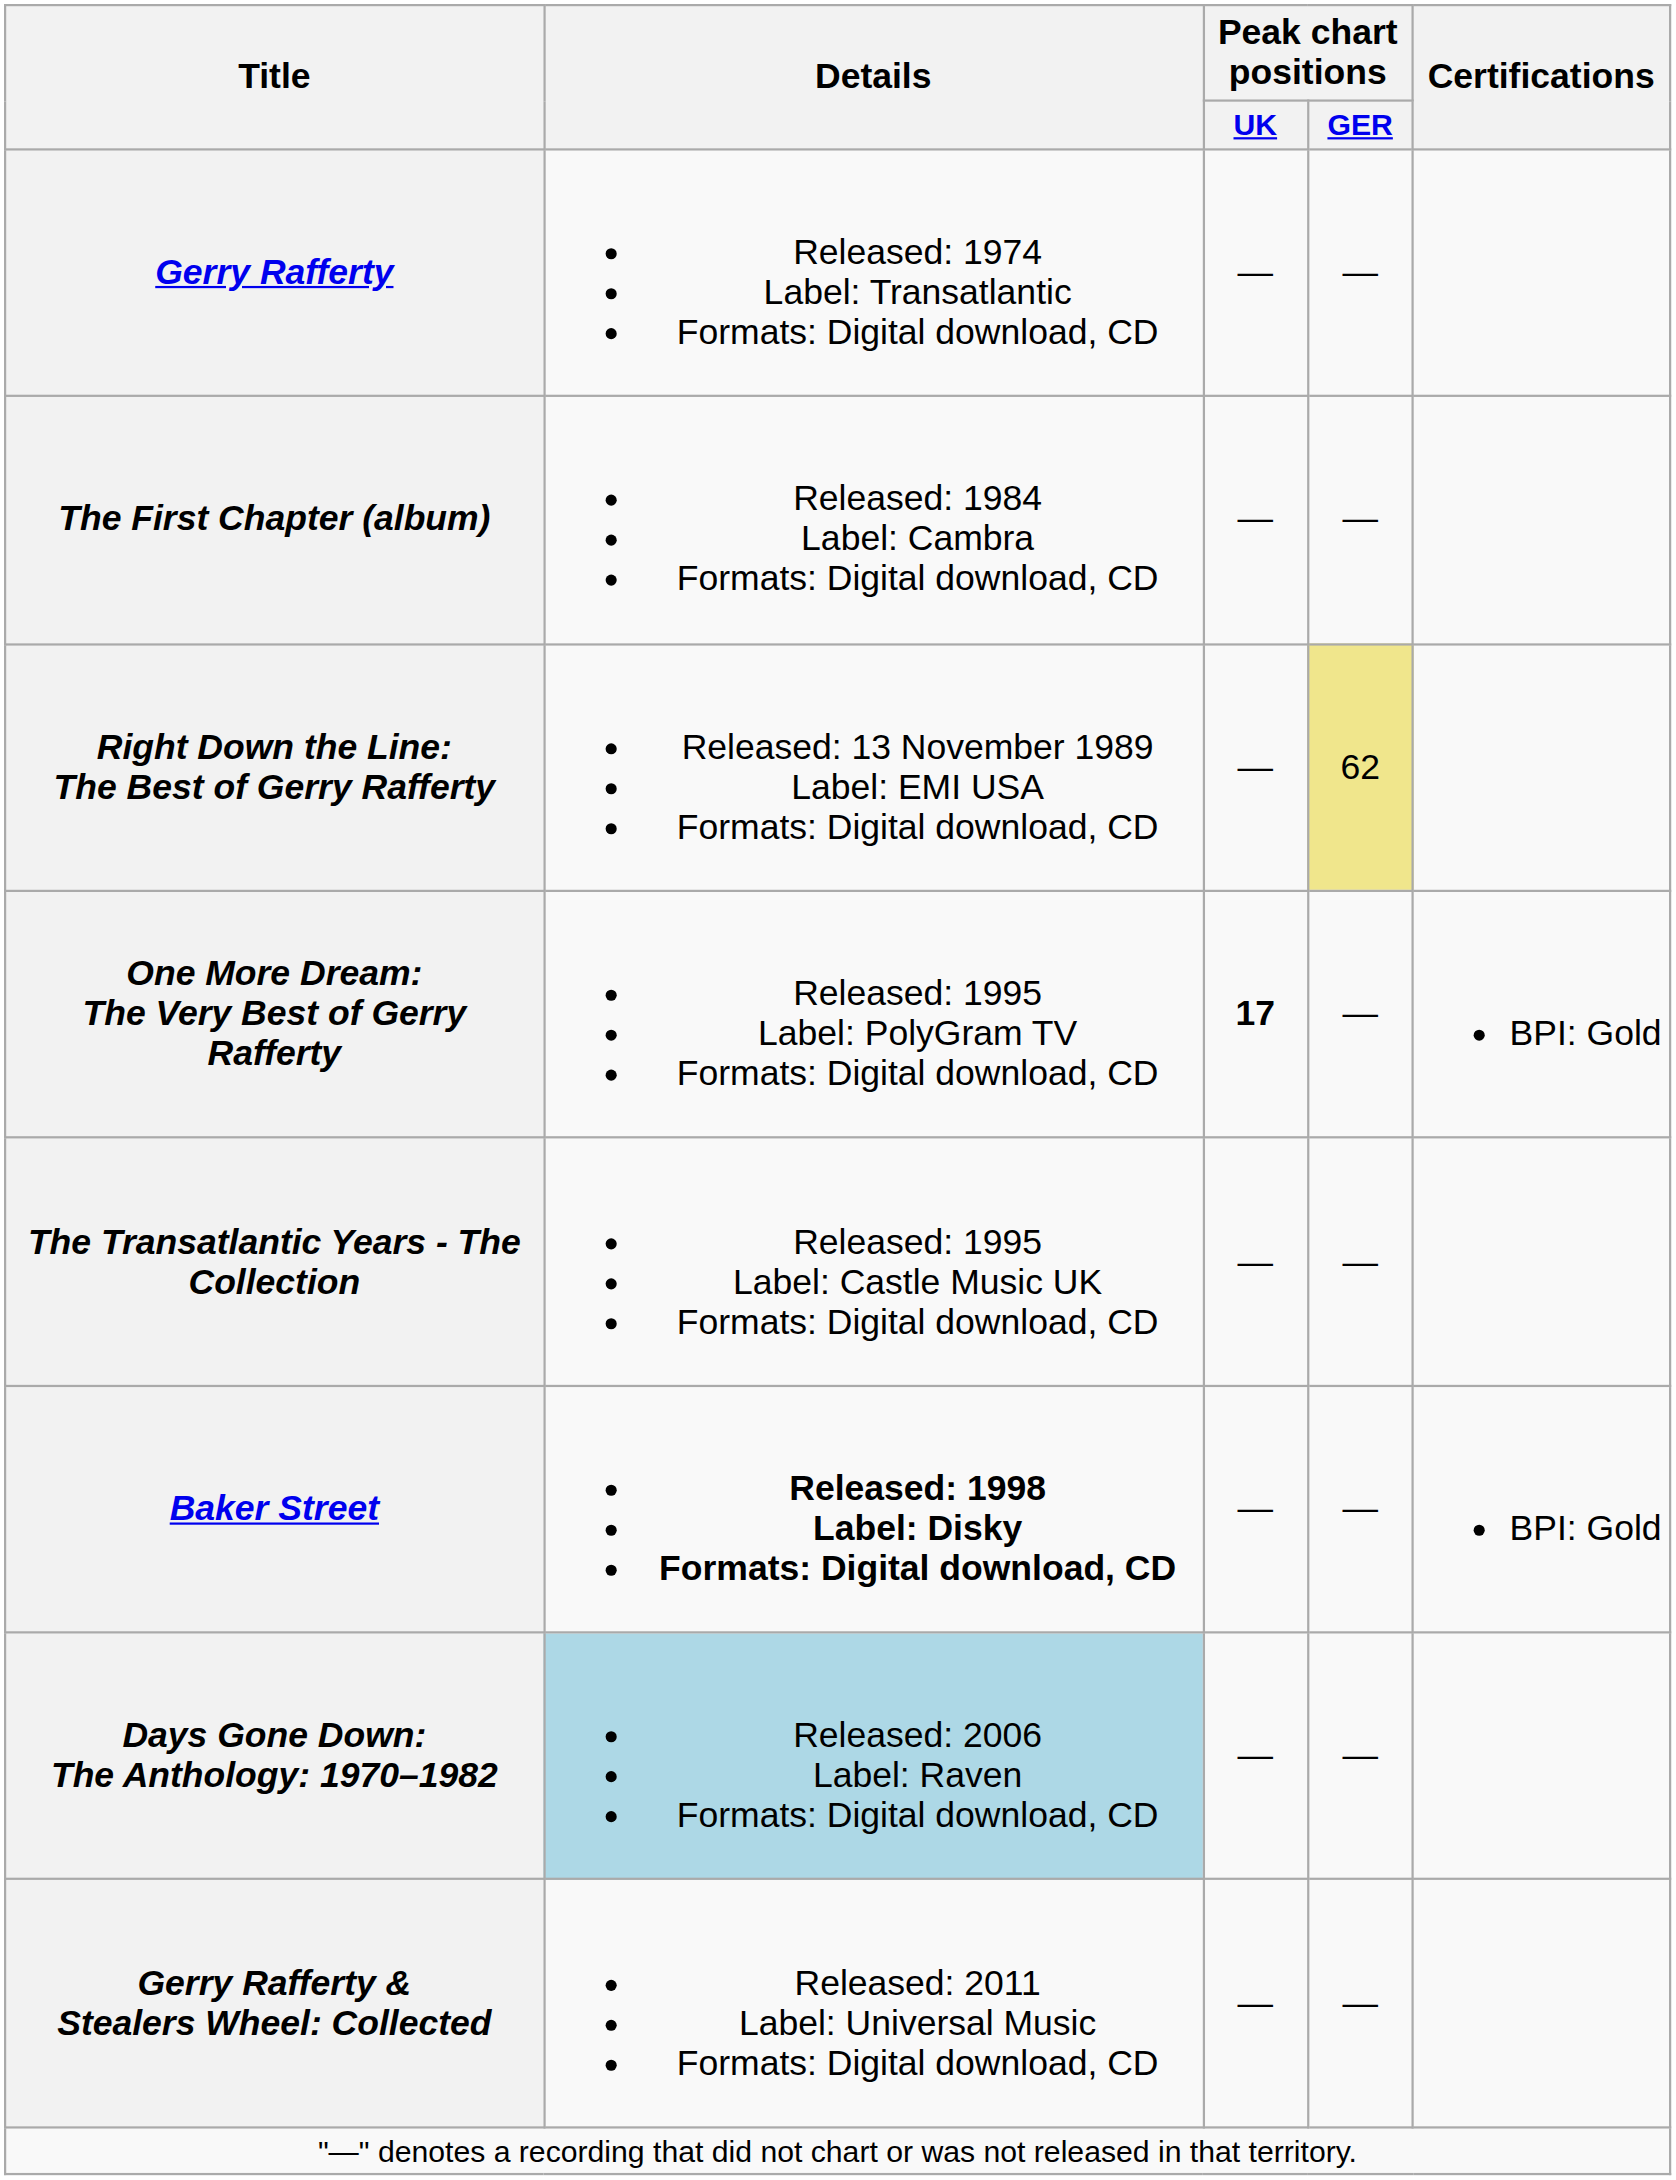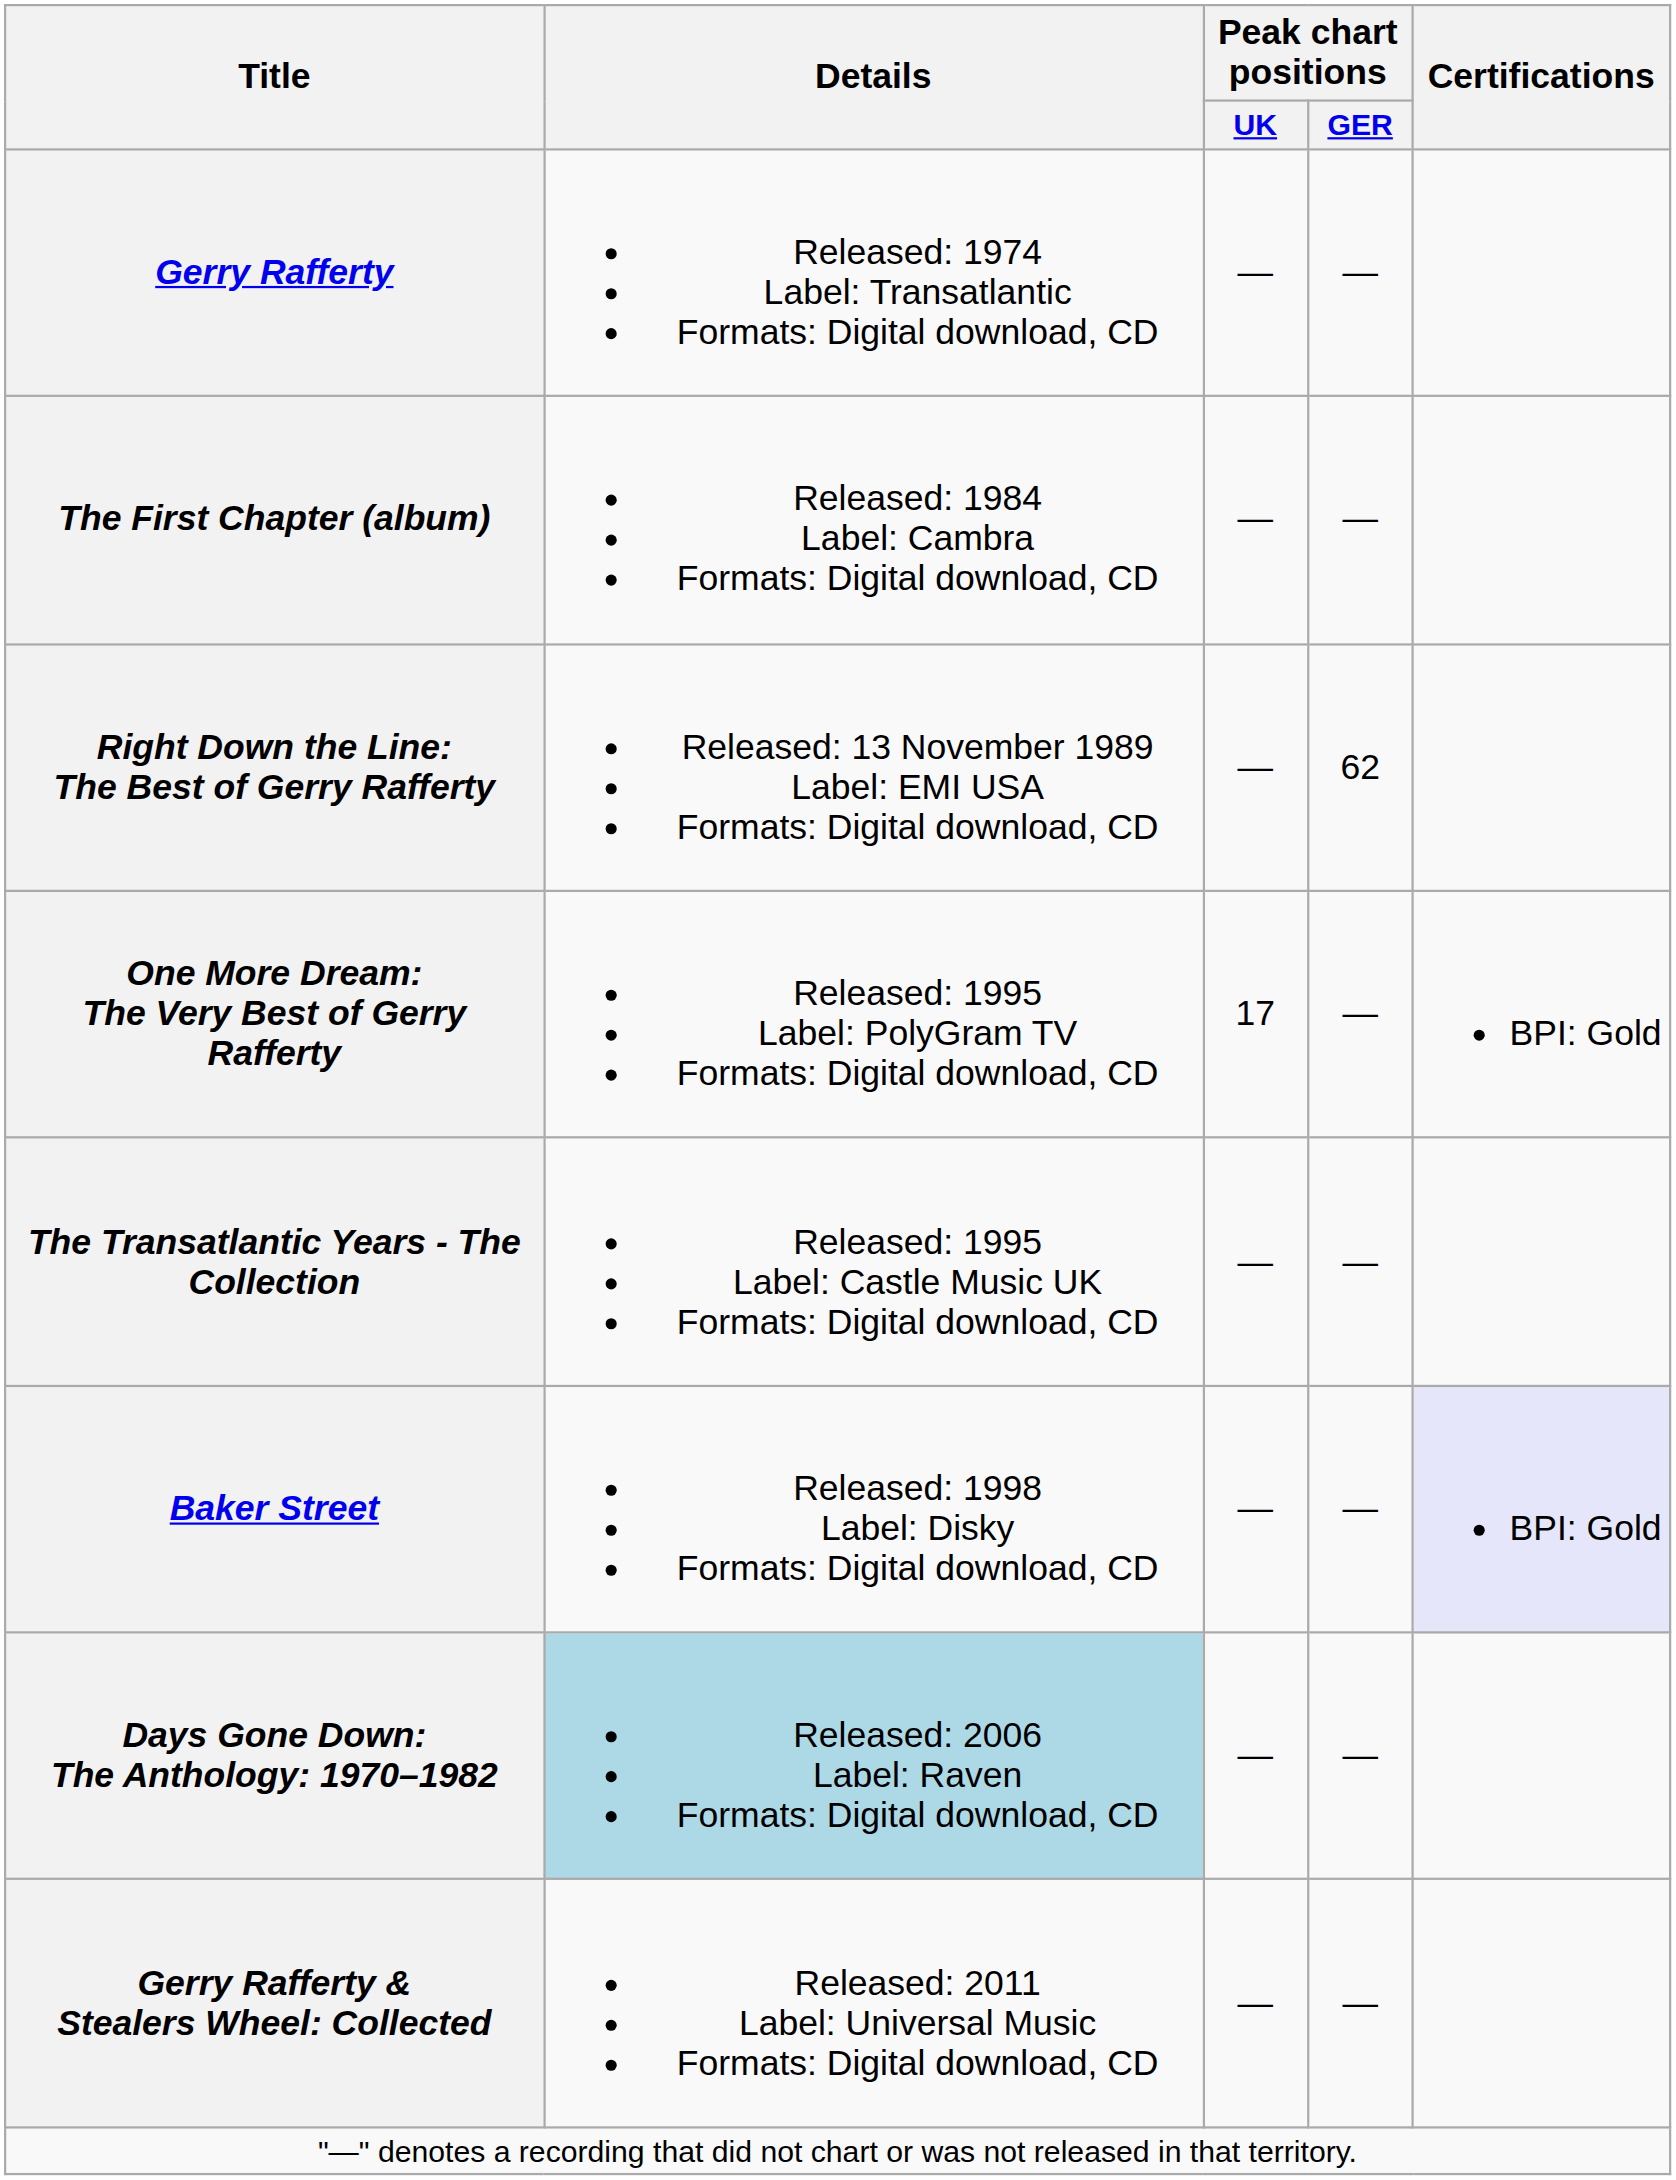(1360, 766) khaki background -> (1360, 766) no background
(1255, 1013) bold -> (1255, 1013) normal
(873, 1529) bold -> (873, 1529) normal
(1541, 1529) no background -> (1541, 1529) lavender background
